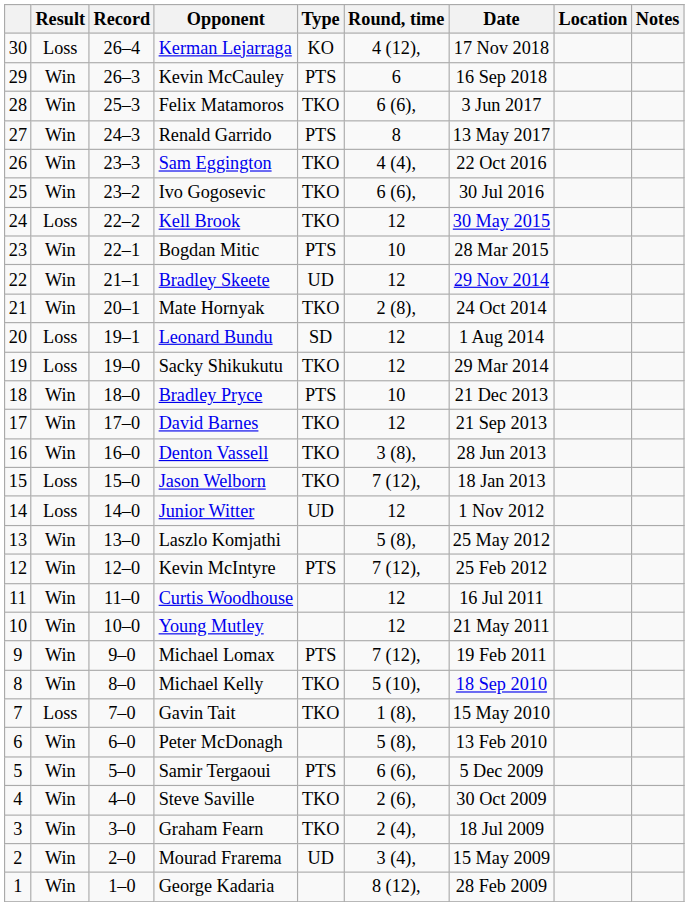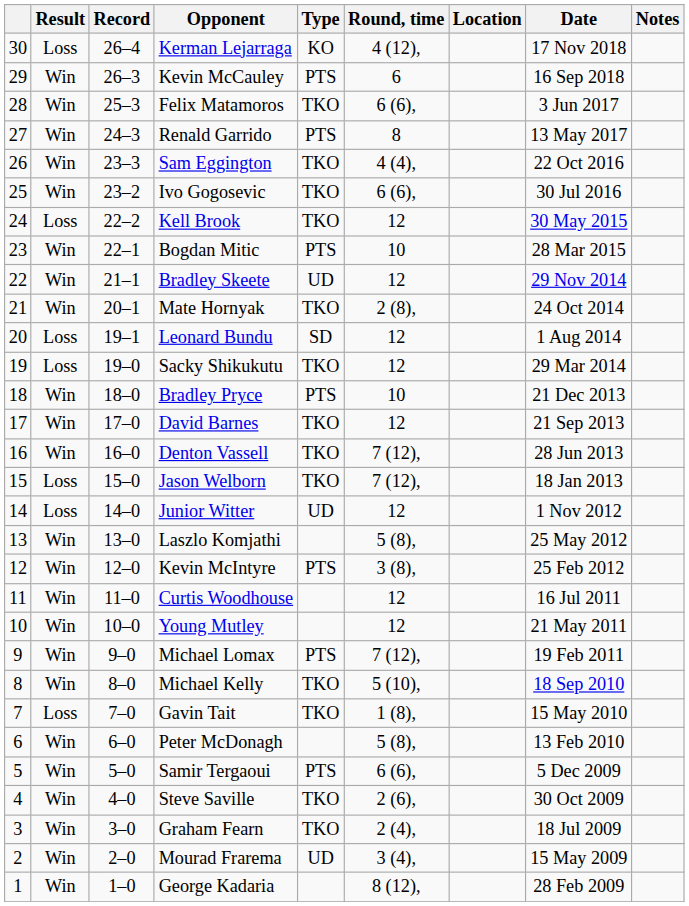columns swapped: (501, 18) <-> (593, 18)
(396, 452) 3 (8), -> (396, 452) 7 (12),
(396, 568) 7 (12), -> (396, 568) 3 (8),
